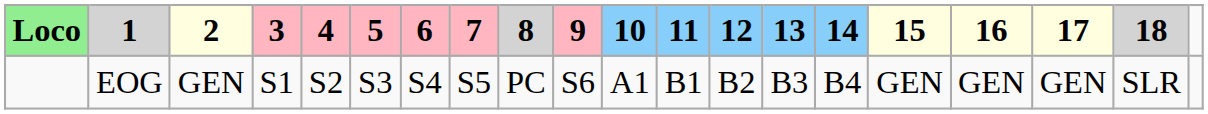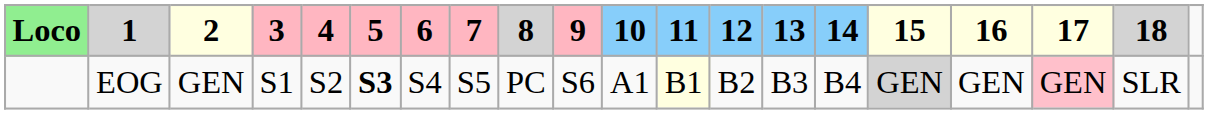(375, 81) normal -> (375, 81) bold
(684, 81) no background -> (684, 81) lightyellow background
(910, 81) no background -> (910, 81) lightgrey background
(1073, 81) no background -> (1073, 81) pink background
